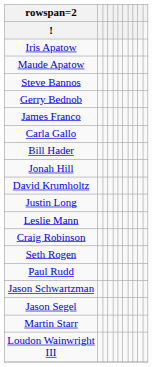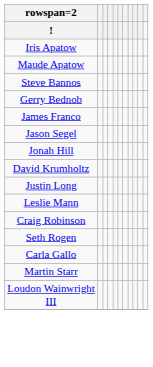rows swapped: (51, 133) <-> (51, 306)
- row: (51, 151)
- row: (51, 271)
- row: (51, 289)
